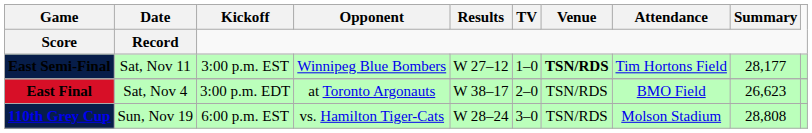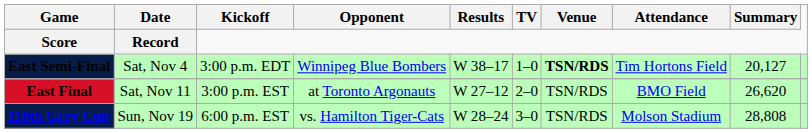(155, 66) Sat, Nov 11 -> (155, 66) Sat, Nov 4
(245, 66) 3:00 p.m. EST -> (245, 66) 3:00 p.m. EDT
(481, 66) W 27–12 -> (481, 66) W 38–17
(766, 66) 28,177 -> (766, 66) 20,127
(155, 91) Sat, Nov 4 -> (155, 91) Sat, Nov 11
(245, 91) 3:00 p.m. EDT -> (245, 91) 3:00 p.m. EST
(481, 91) W 38–17 -> (481, 91) W 27–12
(766, 91) 26,623 -> (766, 91) 26,620
